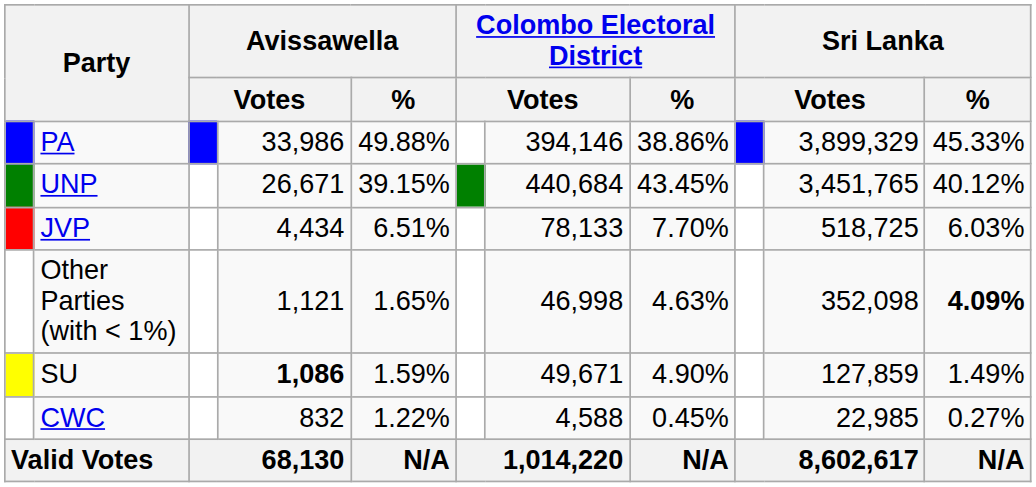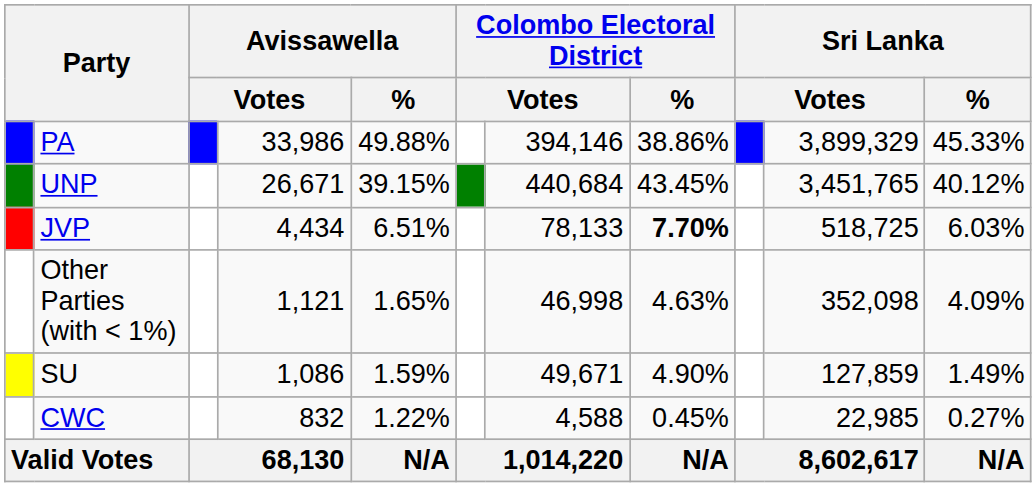(690, 227) normal -> (690, 227) bold
(986, 301) bold -> (986, 301) normal
(310, 374) bold -> (310, 374) normal
